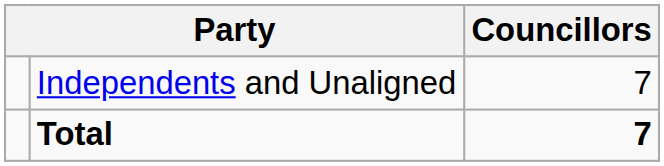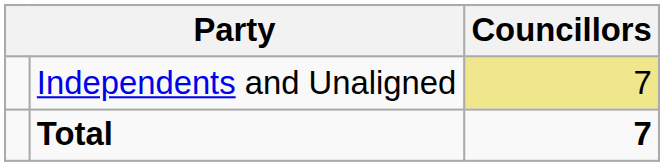(643, 82) no background -> (643, 82) khaki background
